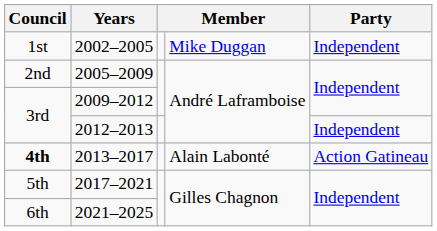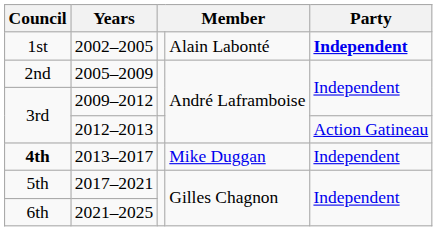(218, 45) Mike Duggan -> (219, 45) Alain Labonté
(357, 45) normal -> (360, 45) bold
(357, 128) Independent -> (371, 128) Action Gatineau
(219, 156) Alain Labonté -> (218, 156) Mike Duggan
(371, 156) Action Gatineau -> (357, 156) Independent
